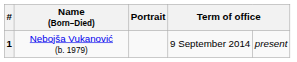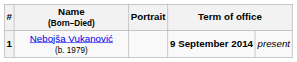(210, 44) normal -> (212, 44) bold
